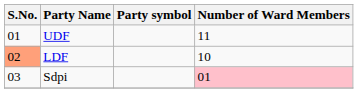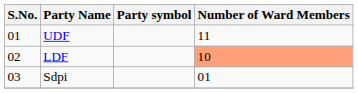(14, 56) lightsalmon background -> (14, 56) no background
(204, 56) no background -> (204, 56) lightsalmon background
(204, 77) pink background -> (204, 77) no background
